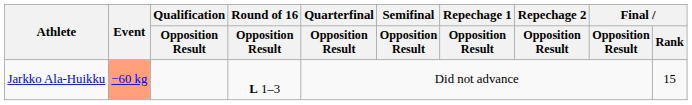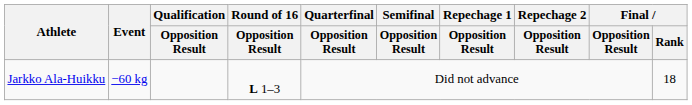(129, 80) lightsalmon background -> (129, 80) no background
(670, 80) 15 -> (670, 80) 18
